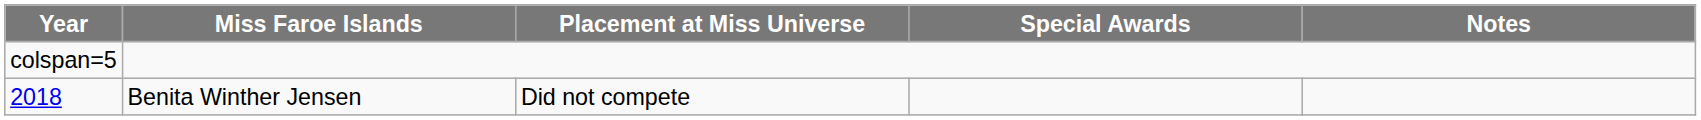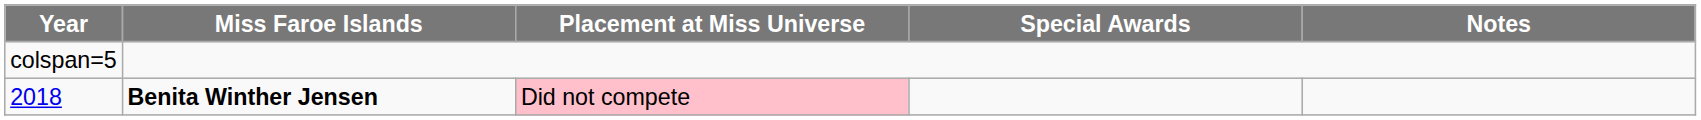(244, 97) normal -> (253, 97) bold
(605, 97) no background -> (605, 97) pink background
